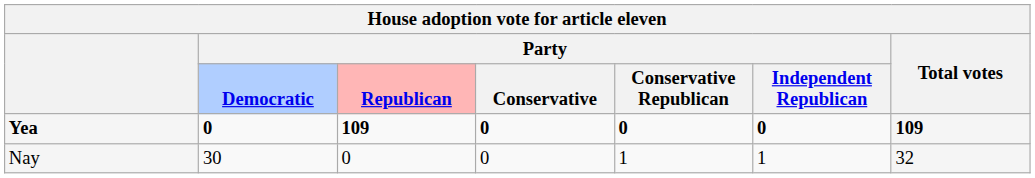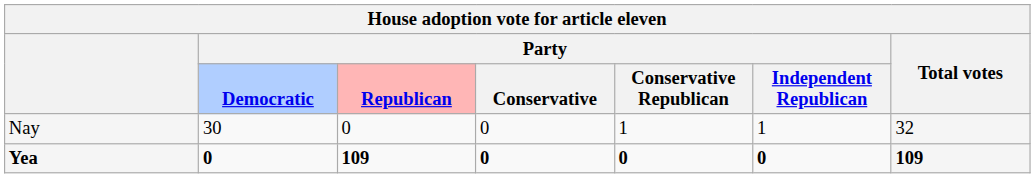rows swapped: (23, 128) <-> (24, 157)
